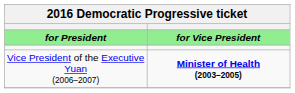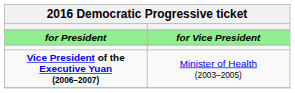(76, 69) normal -> (76, 69) bold
(218, 69) bold -> (218, 69) normal
